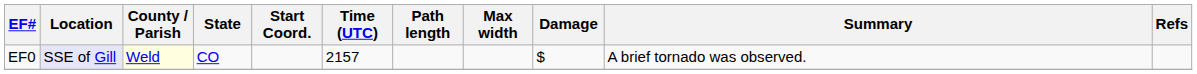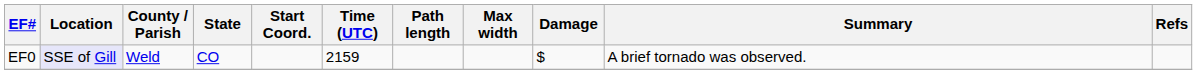(143, 57) lightyellow background -> (143, 57) no background
(343, 57) 2157 -> (343, 57) 2159
